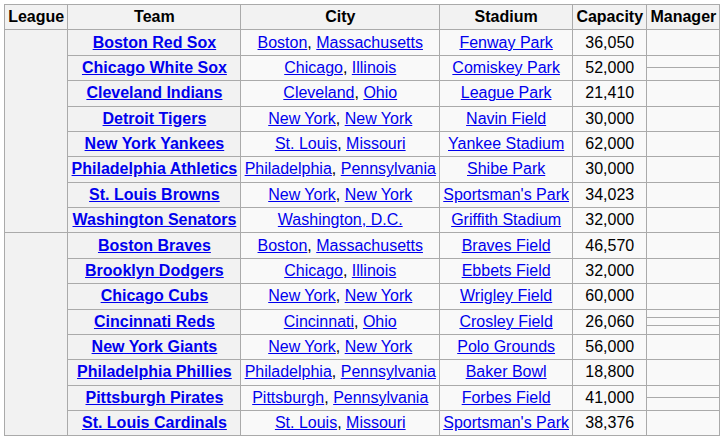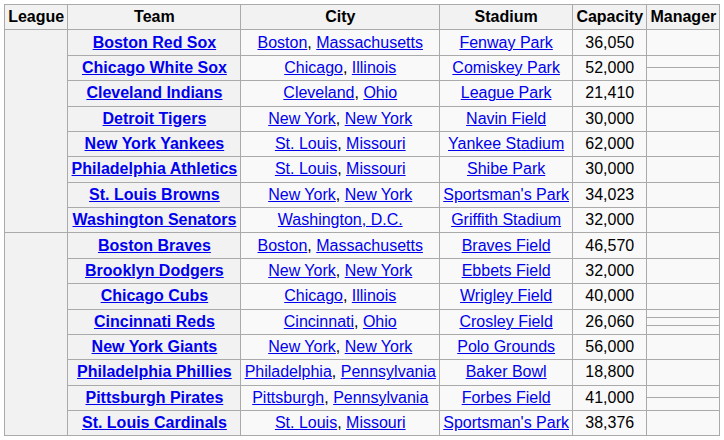(340, 169) Philadelphia, Pennsylvania -> (340, 169) St. Louis, Missouri
(340, 270) Chicago, Illinois -> (340, 270) New York, New York
(340, 296) New York, New York -> (340, 296) Chicago, Illinois
(610, 296) 60,000 -> (610, 296) 40,000
